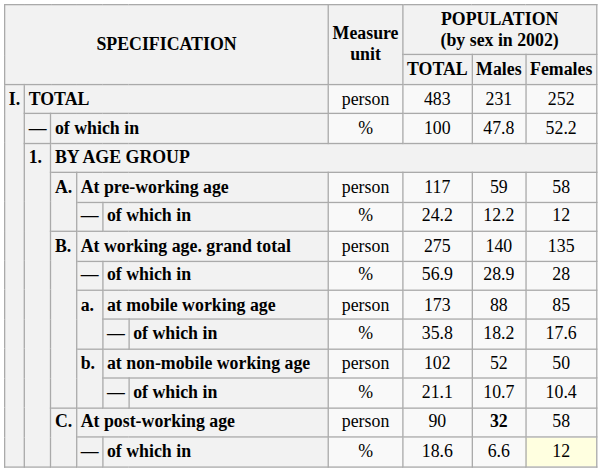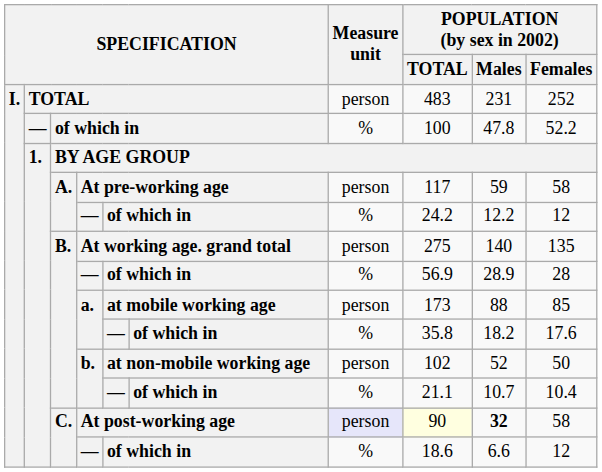(366, 421) no background -> (366, 421) lavender background
(437, 421) no background -> (437, 421) lightyellow background
(561, 451) lightyellow background -> (561, 451) no background
